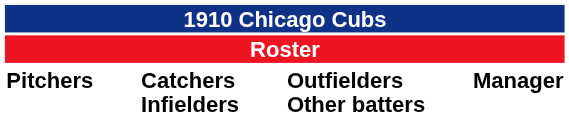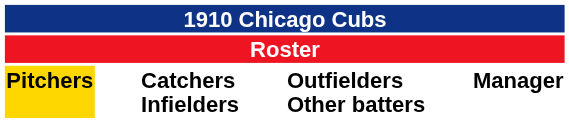(50, 80) no background -> (50, 80) gold background
